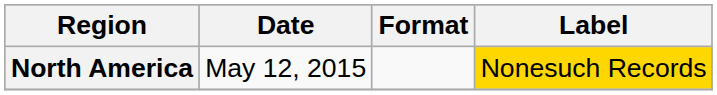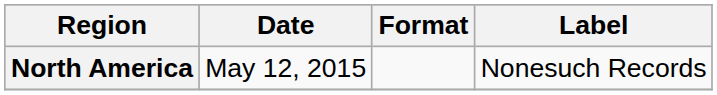(594, 67) gold background -> (594, 67) no background
